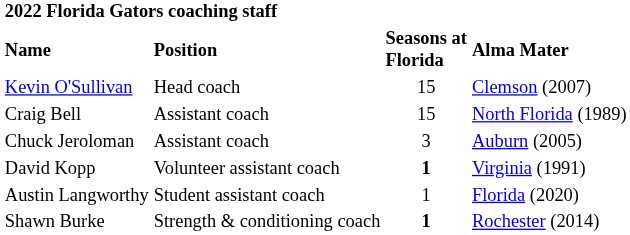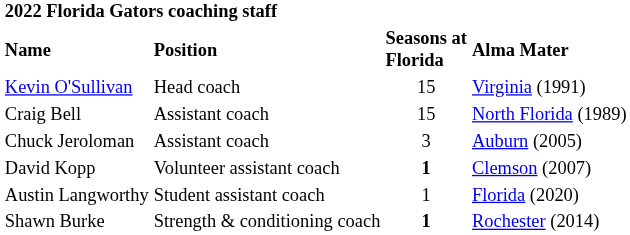(532, 87) Clemson (2007) -> (529, 87) Virginia (1991)
(529, 167) Virginia (1991) -> (532, 167) Clemson (2007)
